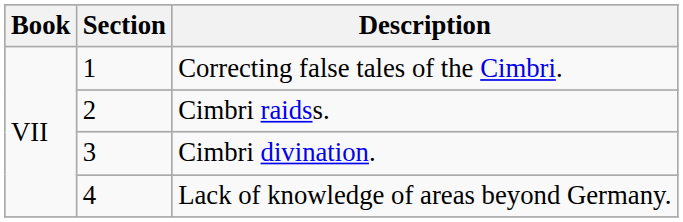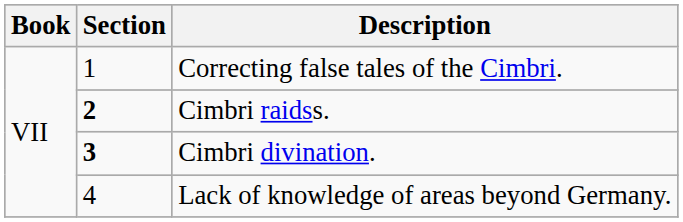(89, 110) normal -> (89, 110) bold
(89, 152) normal -> (89, 152) bold
